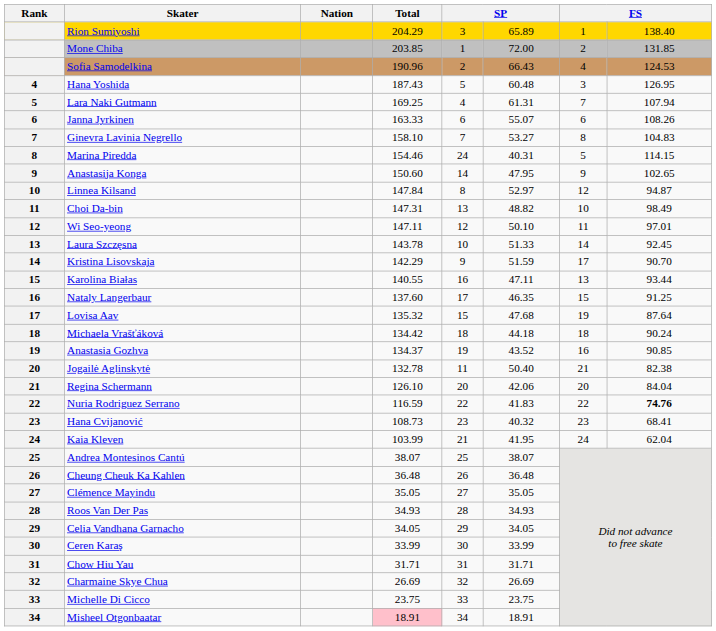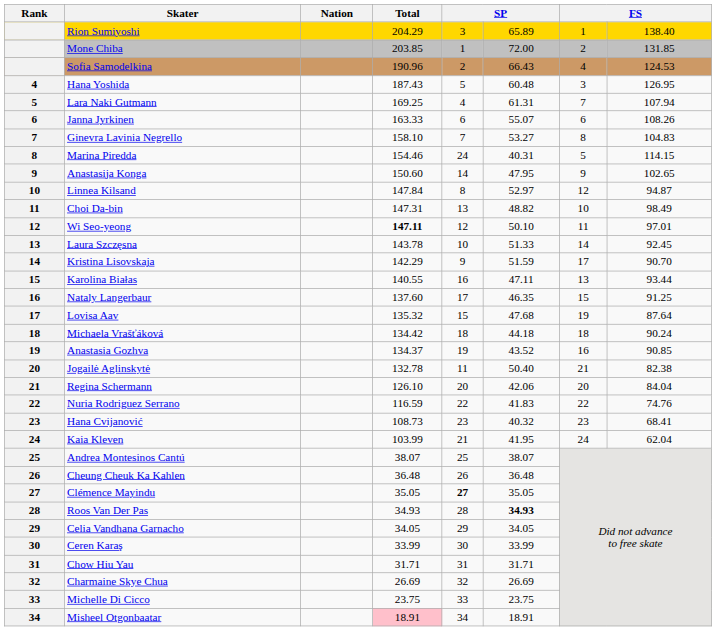(407, 226) normal -> (407, 226) bold
(659, 404) bold -> (659, 404) normal
(462, 492) normal -> (462, 492) bold
(521, 510) normal -> (521, 510) bold
